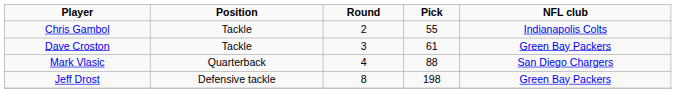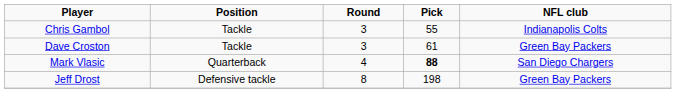(364, 29) 2 -> (364, 29) 3
(432, 63) normal -> (432, 63) bold
